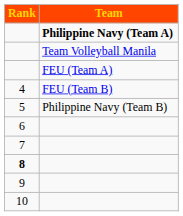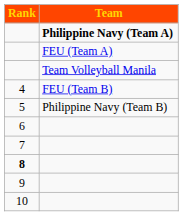(99, 51) Team Volleyball Manila -> (77, 51) FEU (Team A)
(77, 70) FEU (Team A) -> (99, 70) Team Volleyball Manila
